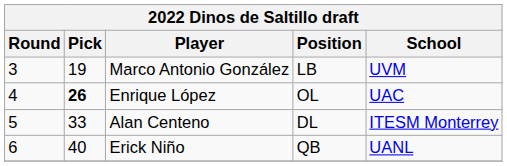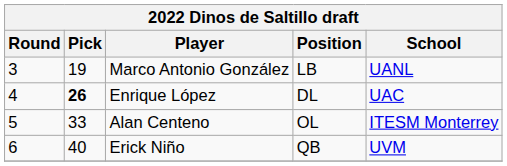(388, 69) UVM -> (391, 69) UANL
(308, 95) OL -> (307, 95) DL
(307, 122) DL -> (308, 122) OL
(391, 148) UANL -> (388, 148) UVM
